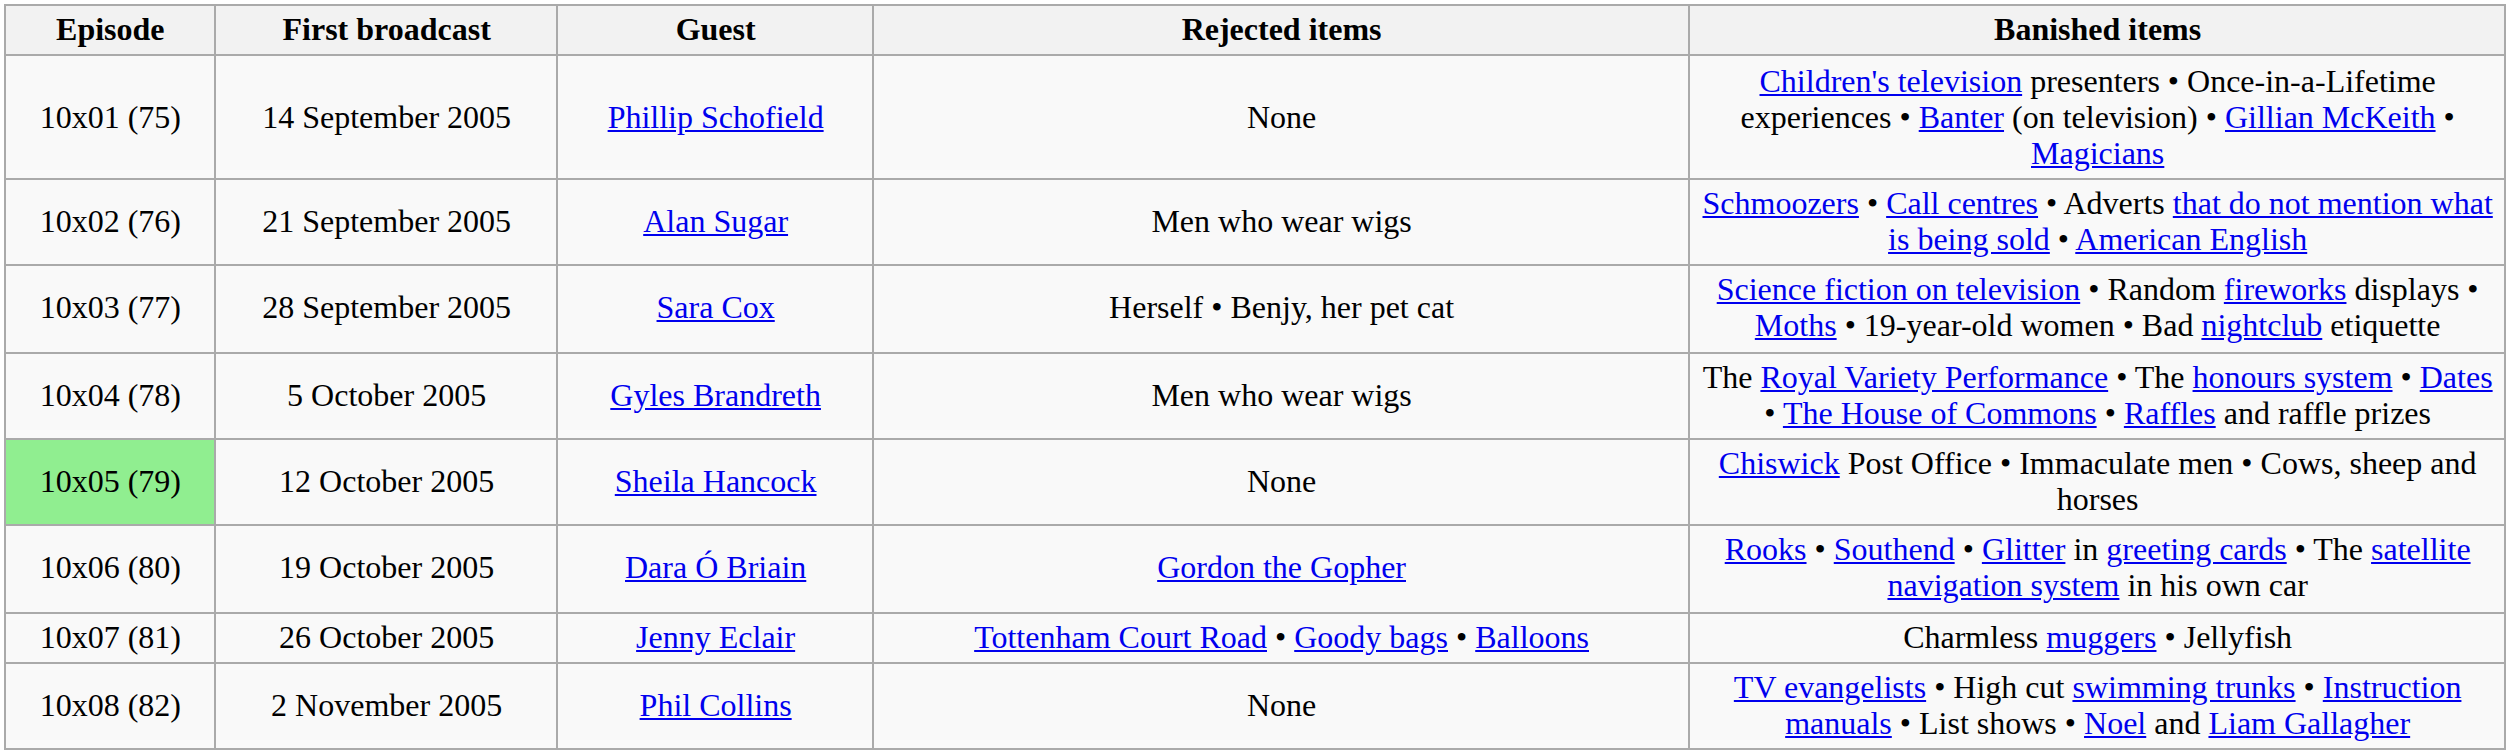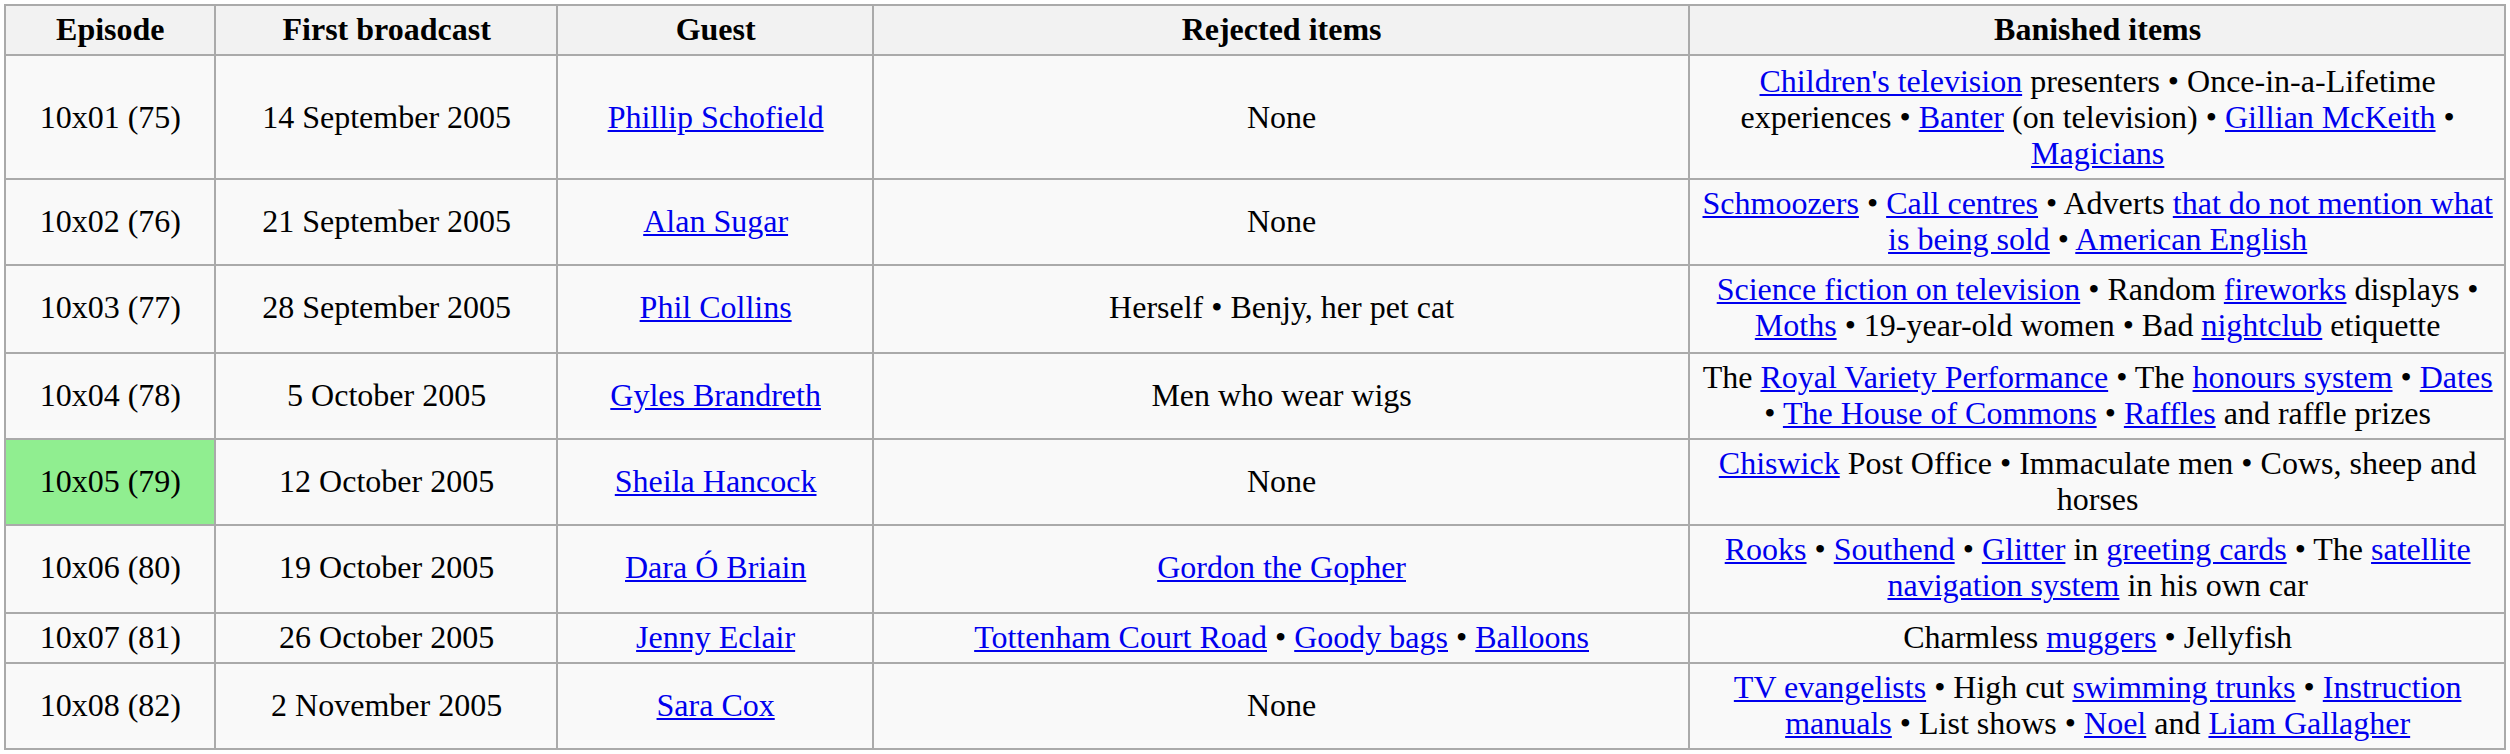(1282, 221) Men who wear wigs -> (1282, 221) None
(716, 308) Sara Cox -> (716, 308) Phil Collins
(716, 705) Phil Collins -> (716, 705) Sara Cox
